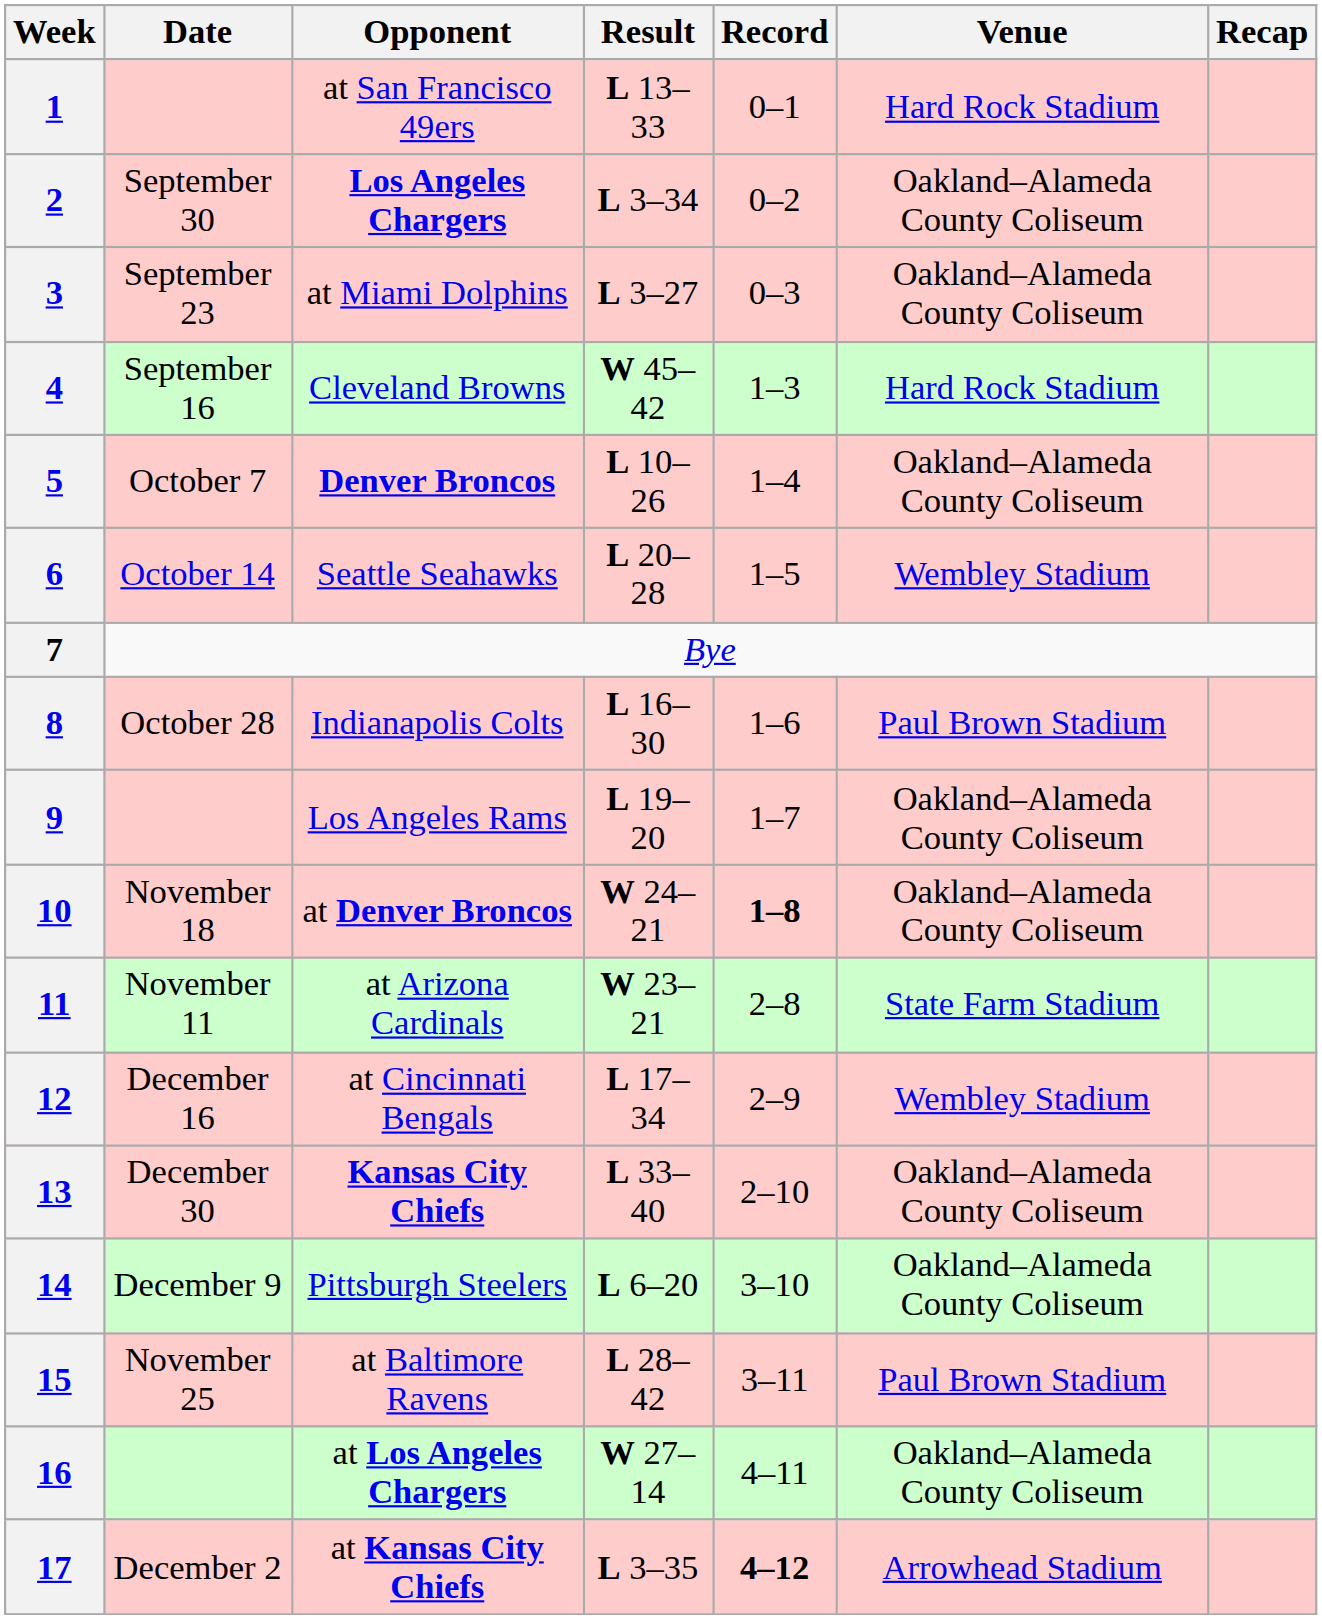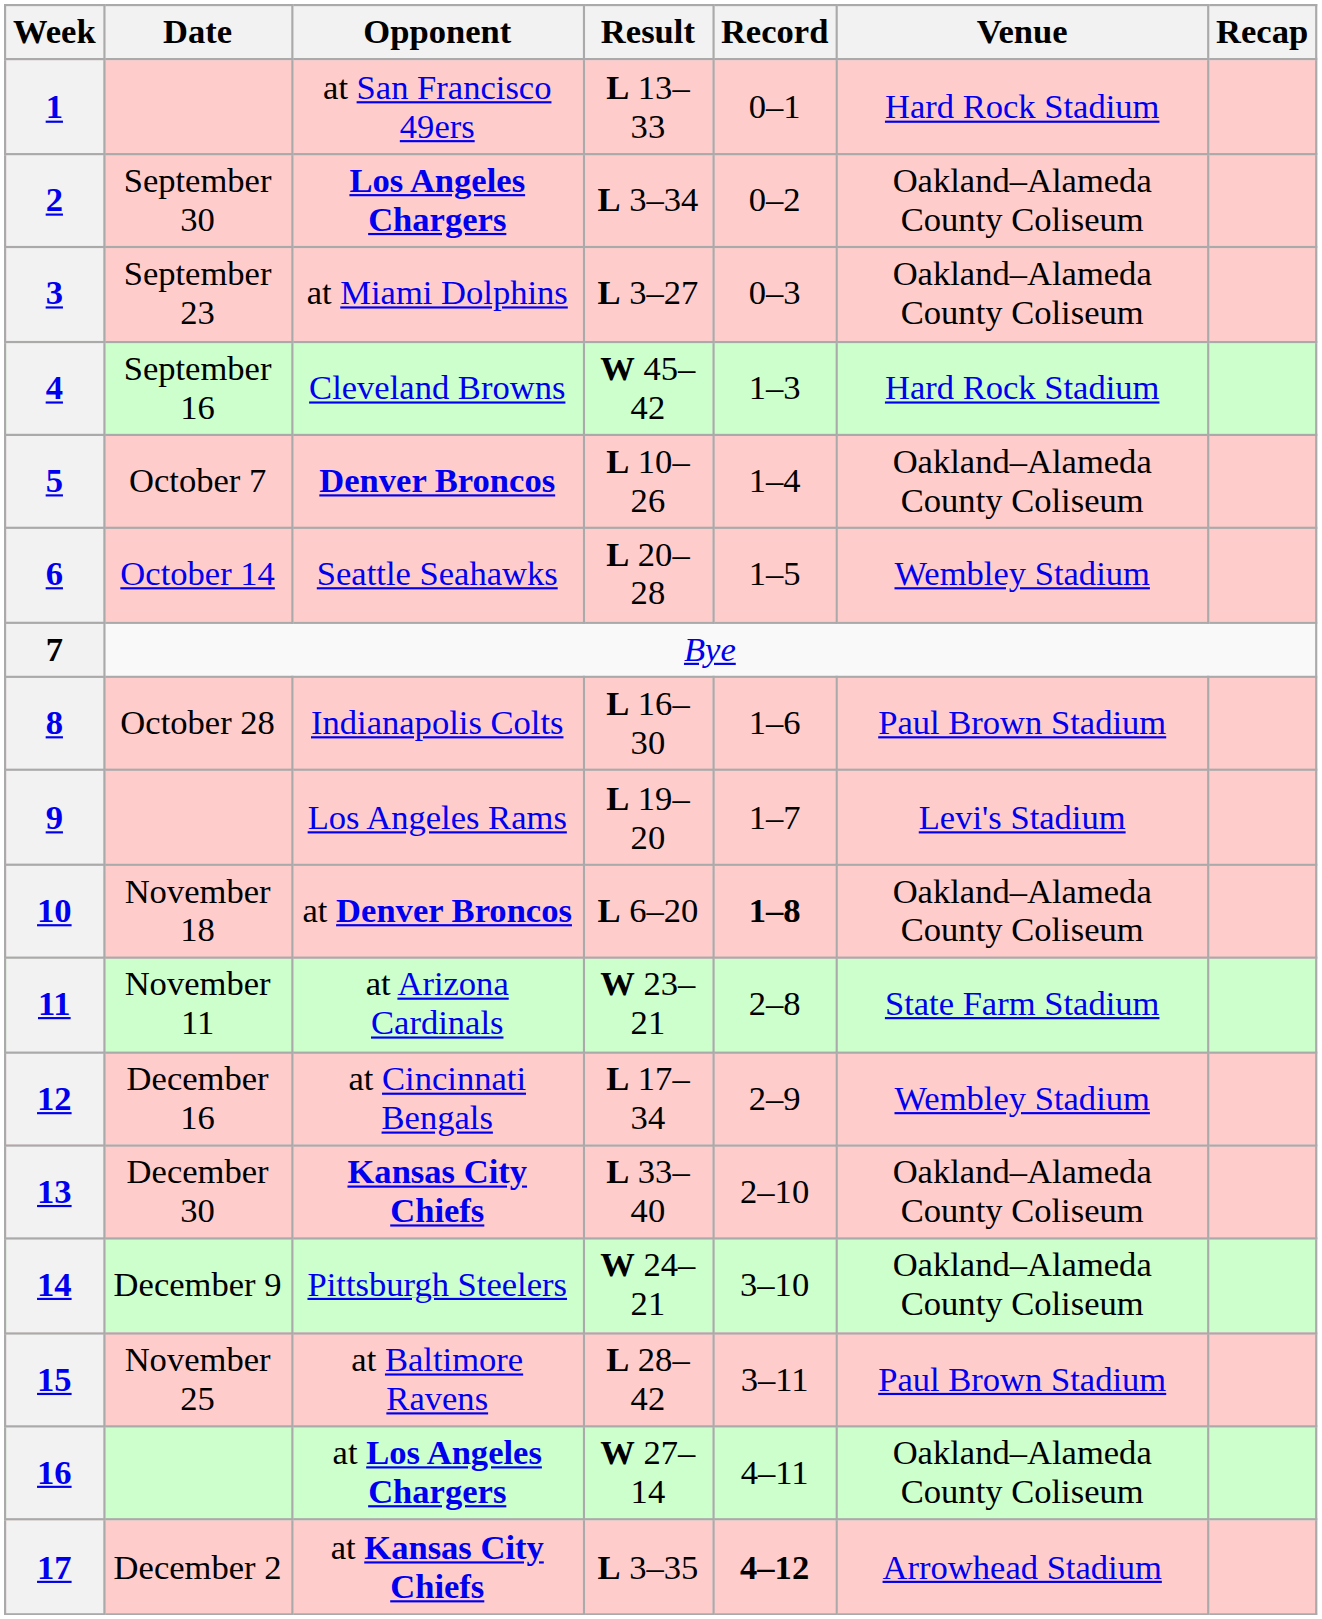(1022, 816) Oakland–Alameda County Coliseum -> (1022, 816) Levi's Stadium
(648, 910) W 24–21 -> (648, 910) L 6–20
(648, 1285) L 6–20 -> (648, 1285) W 24–21
